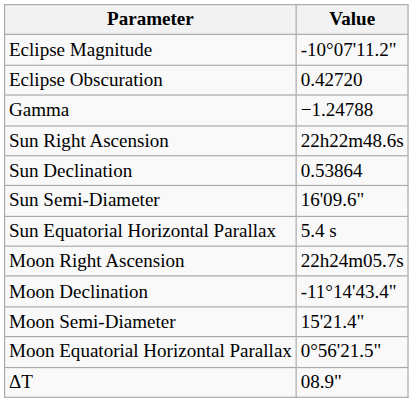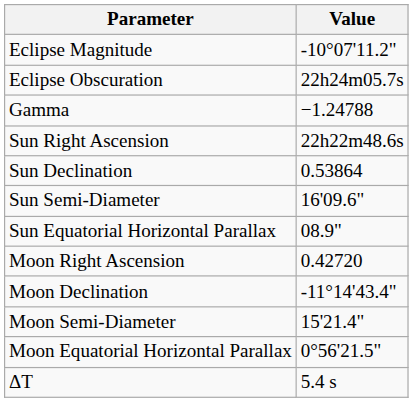(332, 79) 0.42720 -> (352, 79) 22h24m05.7s
(319, 230) 5.4 s -> (321, 230) 08.9"
(352, 261) 22h24m05.7s -> (332, 261) 0.42720
(321, 381) 08.9" -> (319, 381) 5.4 s
